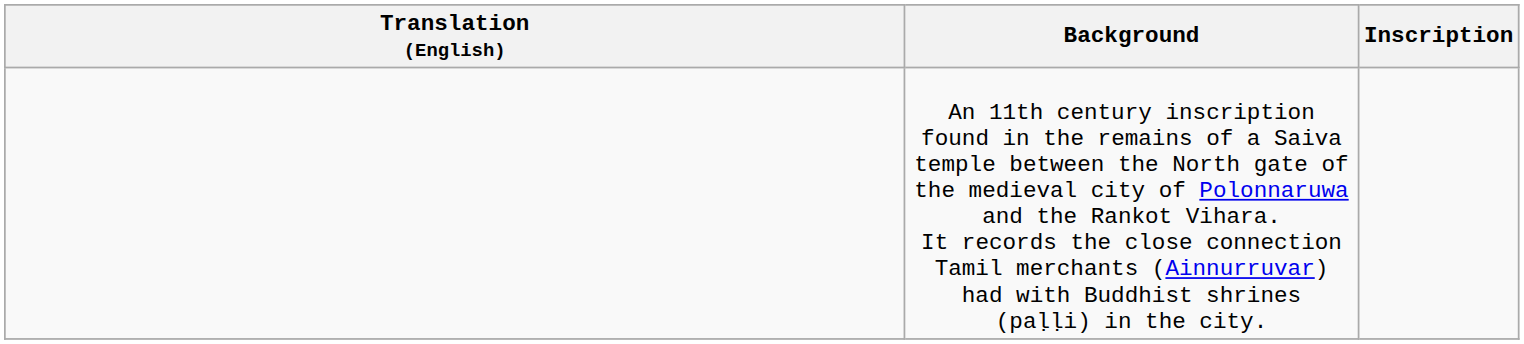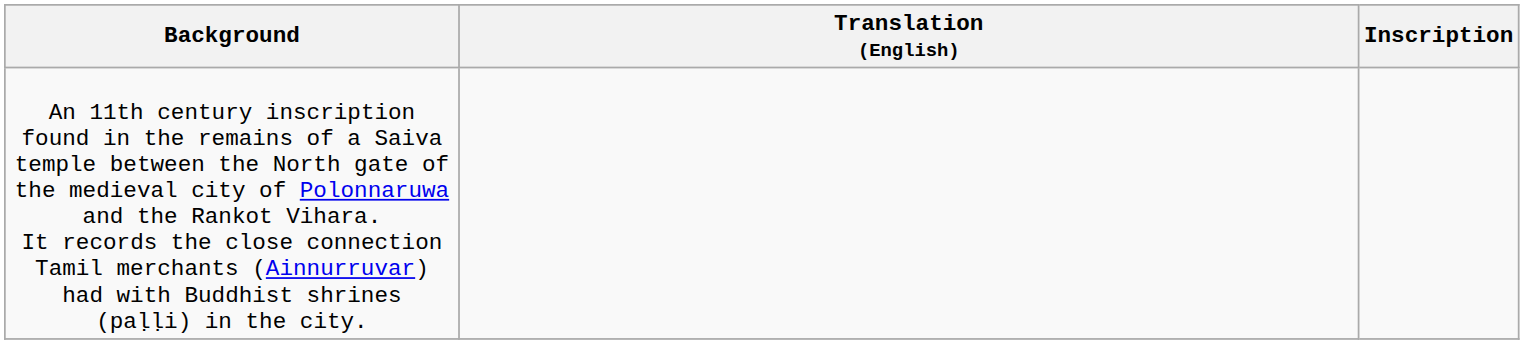columns swapped: (1131, 36) <-> (455, 35)
